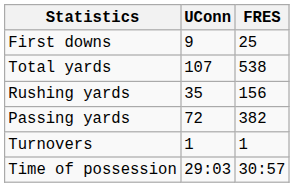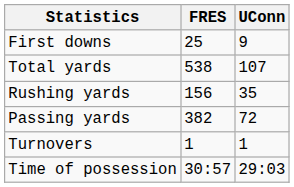columns swapped: (208, 17) <-> (262, 17)
